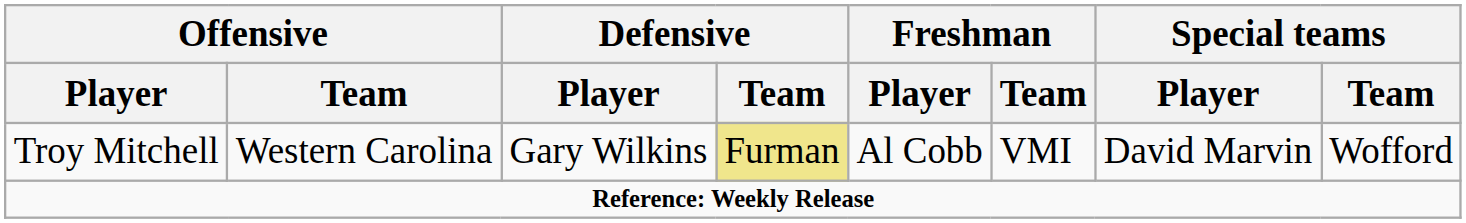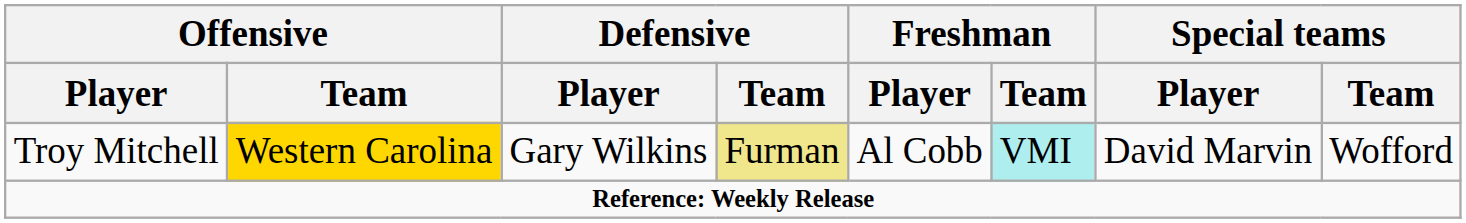(364, 151) no background -> (364, 151) gold background
(1036, 151) no background -> (1036, 151) paleturquoise background
